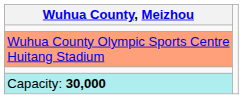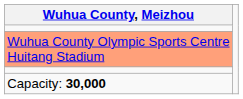(57, 83) paleturquoise background -> (57, 83) no background
